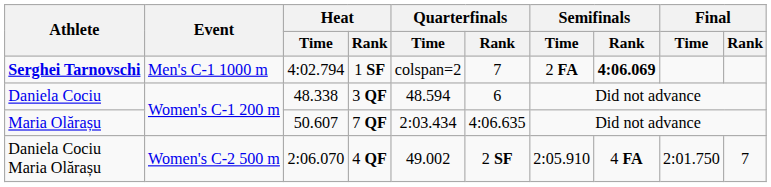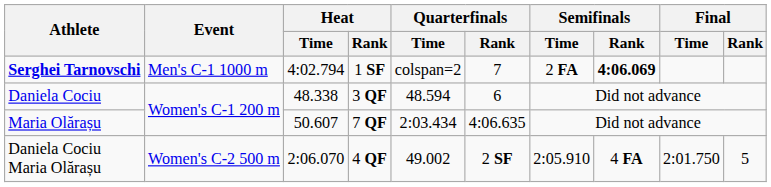(745, 159) 7 -> (745, 159) 5
